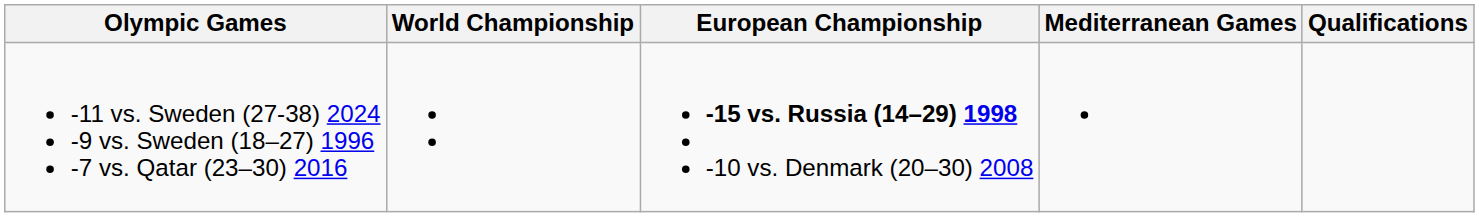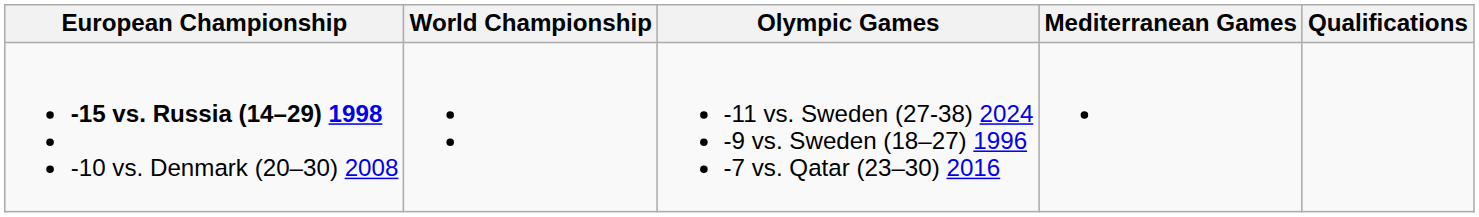columns swapped: (195, 23) <-> (839, 23)
